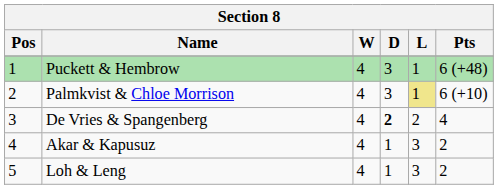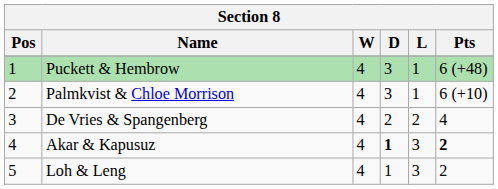(416, 94) khaki background -> (416, 94) no background
(388, 119) bold -> (388, 119) normal
(388, 145) normal -> (388, 145) bold
(443, 145) normal -> (443, 145) bold
